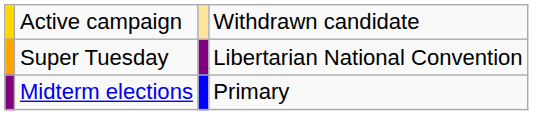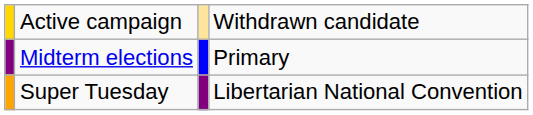rows swapped: (106, 92) <-> (94, 57)
